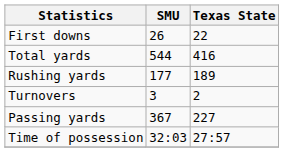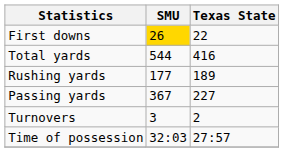(157, 35) no background -> (157, 35) gold background
rows swapped: (57, 117) <-> (42, 96)
